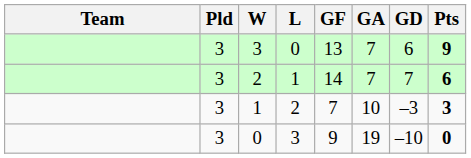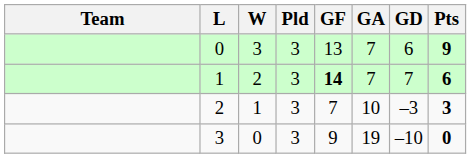columns swapped: (219, 19) <-> (295, 19)
(333, 78) normal -> (333, 78) bold
